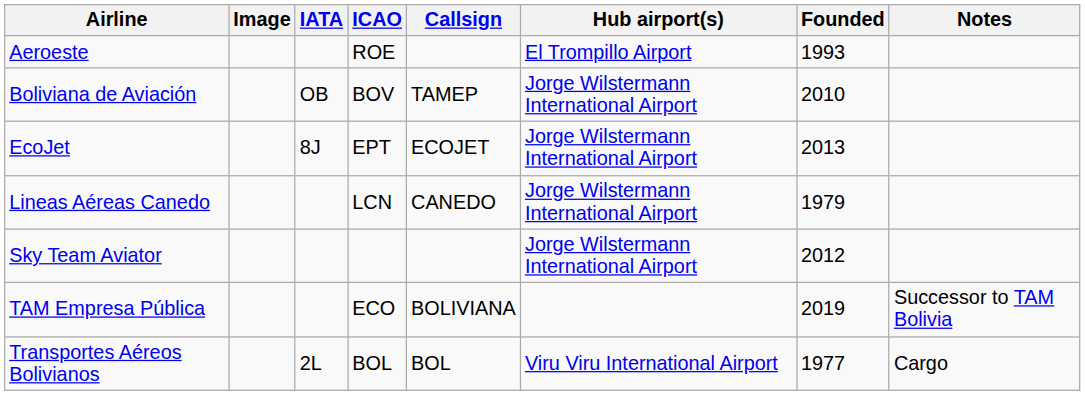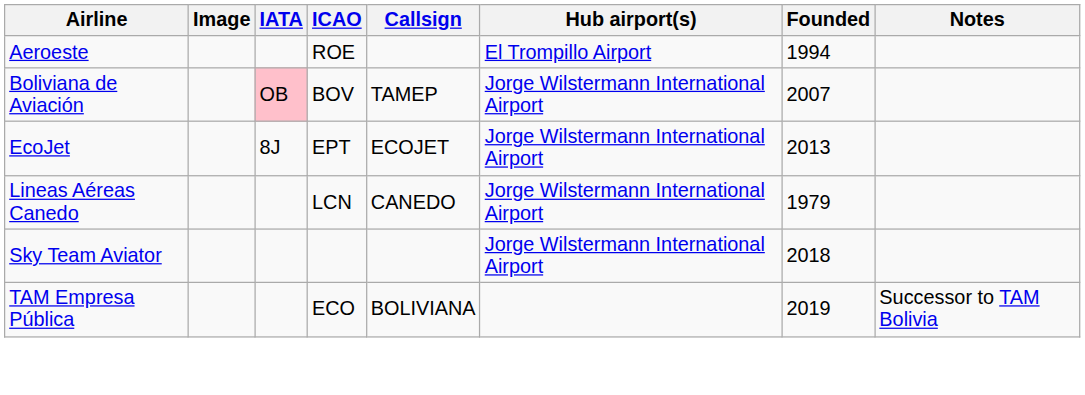(823, 51) 1993 -> (809, 51) 1994
(314, 94) no background -> (274, 94) pink background
(823, 94) 2010 -> (809, 94) 2007
(823, 255) 2012 -> (809, 255) 2018
- row: (95, 363)
